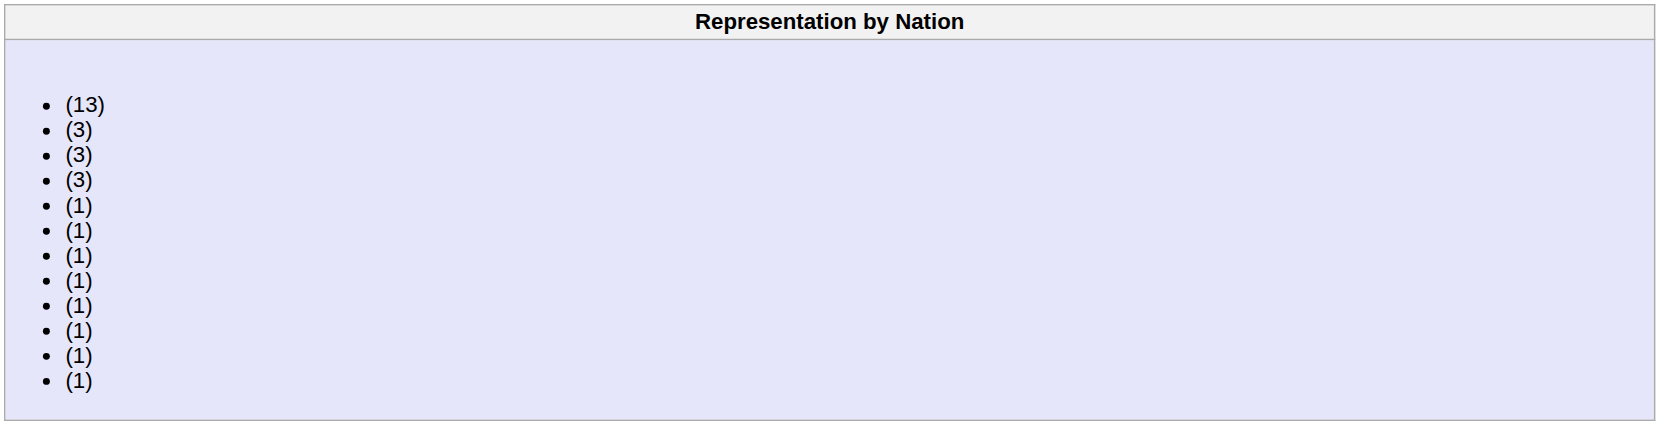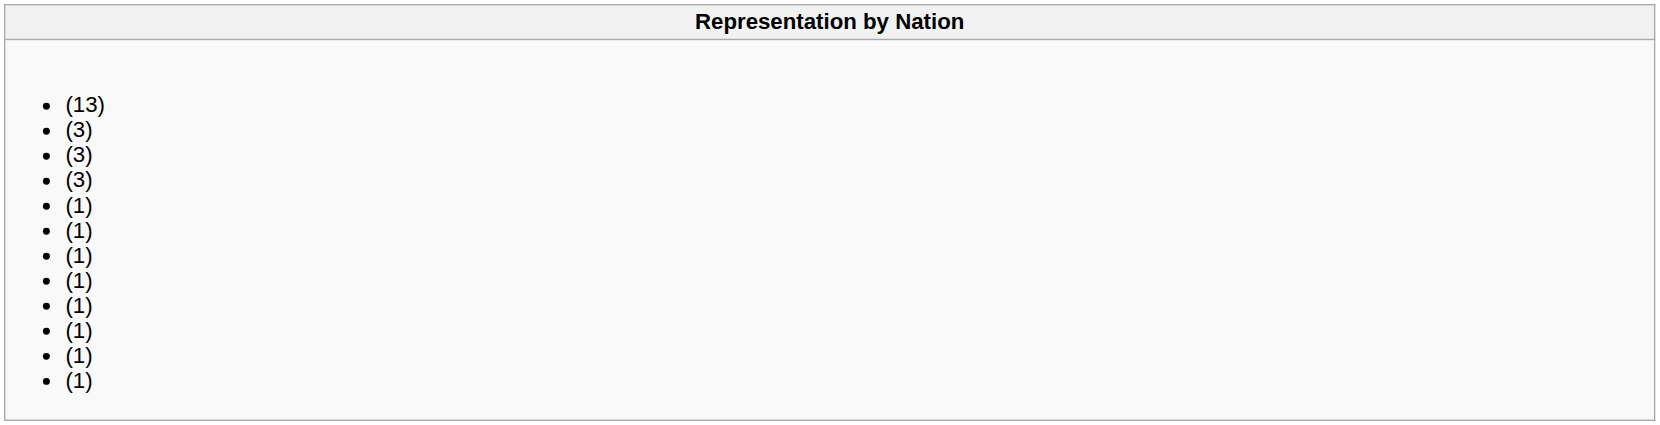(830, 242) lavender background -> (830, 242) no background
